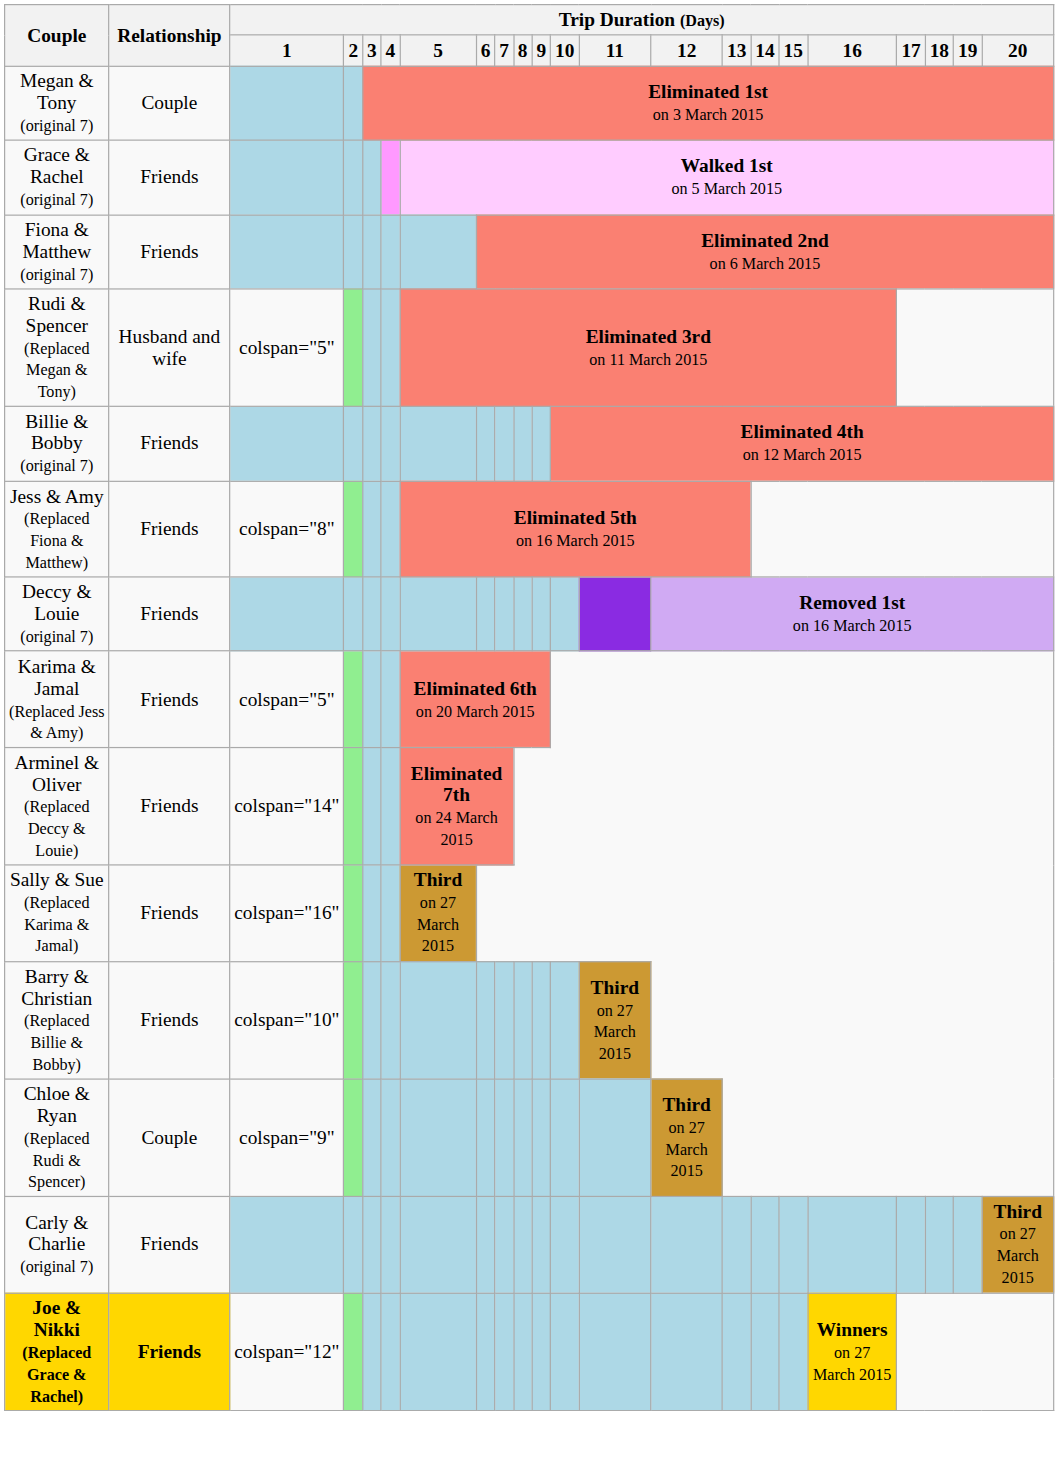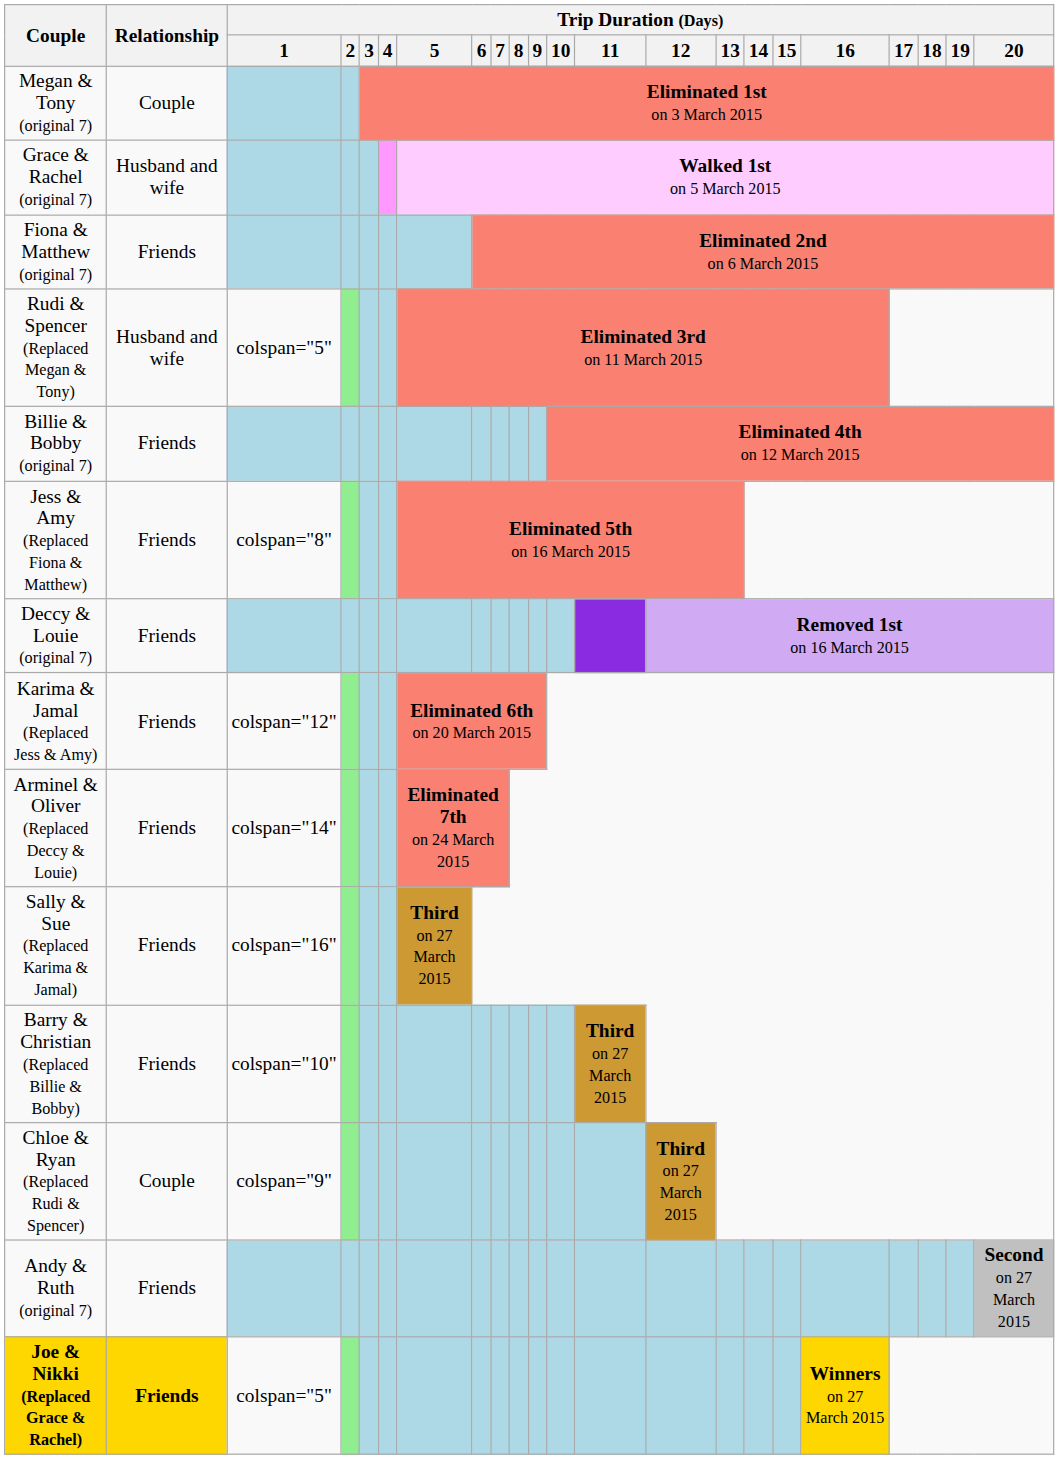(169, 177) Friends -> (167, 177) Husband and wife
(287, 699) colspan="5" -> (284, 720) colspan="12"
- row: (57, 1244)
+ row: (56, 1288)
(287, 1351) colspan="12" -> (284, 1395) colspan="5"
